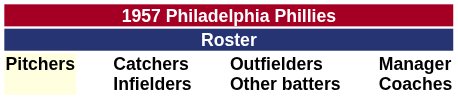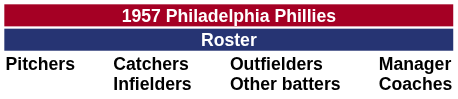(40, 64) lightyellow background -> (40, 64) no background
